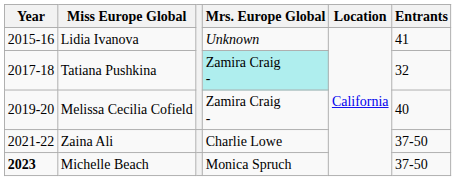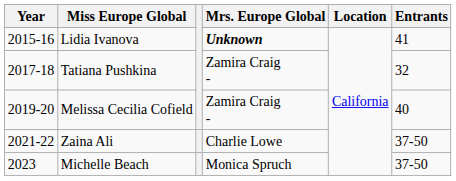(232, 39) normal -> (234, 39) bold
(243, 70) paleturquoise background -> (243, 70) no background
(22, 164) bold -> (22, 164) normal
